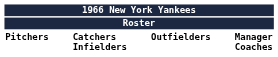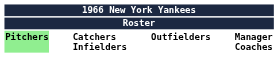(27, 37) no background -> (27, 37) lightgreen background
